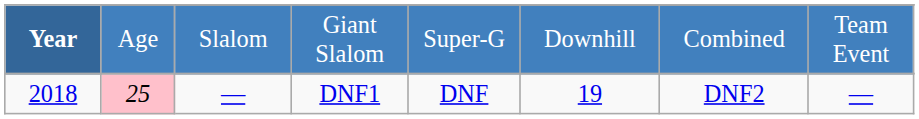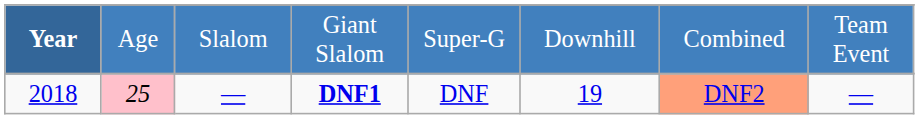(350, 93) normal -> (350, 93) bold
(734, 93) no background -> (734, 93) lightsalmon background
